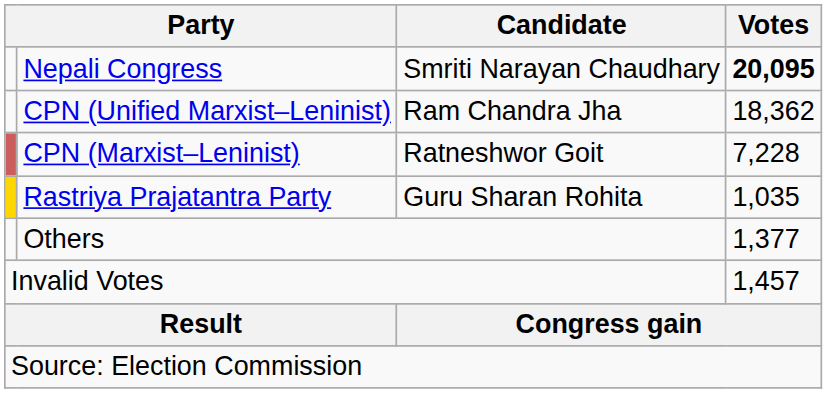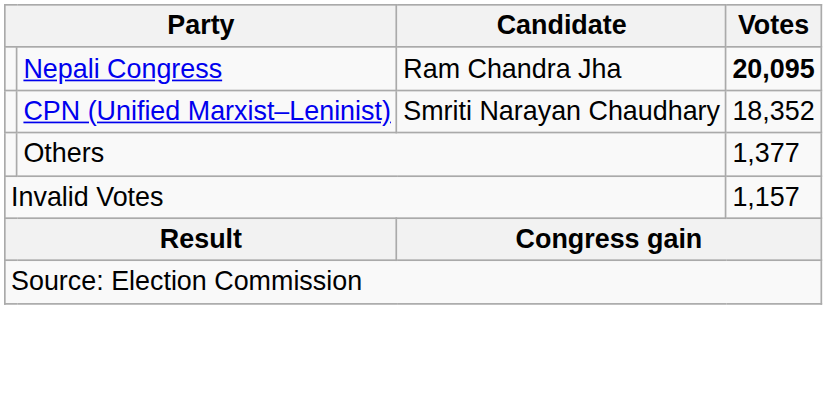(562, 68) Smriti Narayan Chaudhary -> (512, 68) Ram Chandra Jha
(512, 111) Ram Chandra Jha -> (562, 111) Smriti Narayan Chaudhary
(774, 111) 18,362 -> (774, 111) 18,352
- row: (162, 153)
- row: (177, 196)
(766, 281) 1,457 -> (766, 196) 1,157
